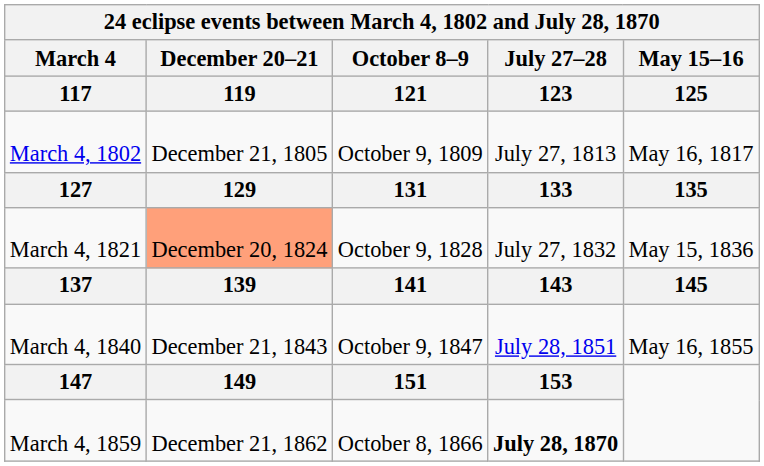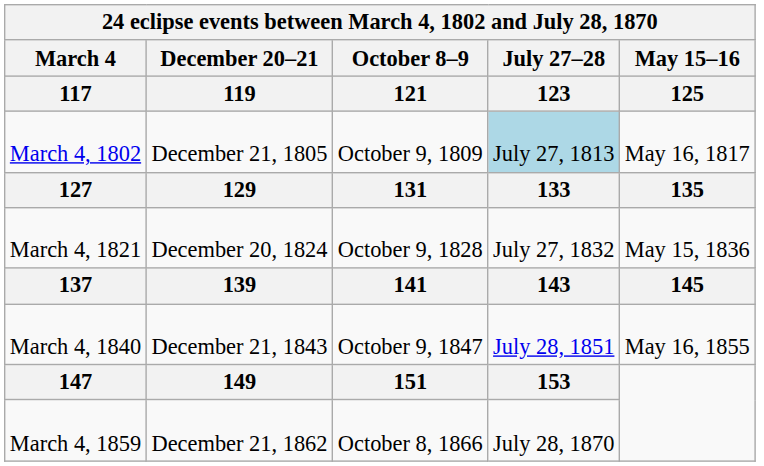(556, 154) no background -> (554, 154) lightblue background
(239, 250) lightsalmon background -> (239, 250) no background
(556, 442) bold -> (554, 442) normal
